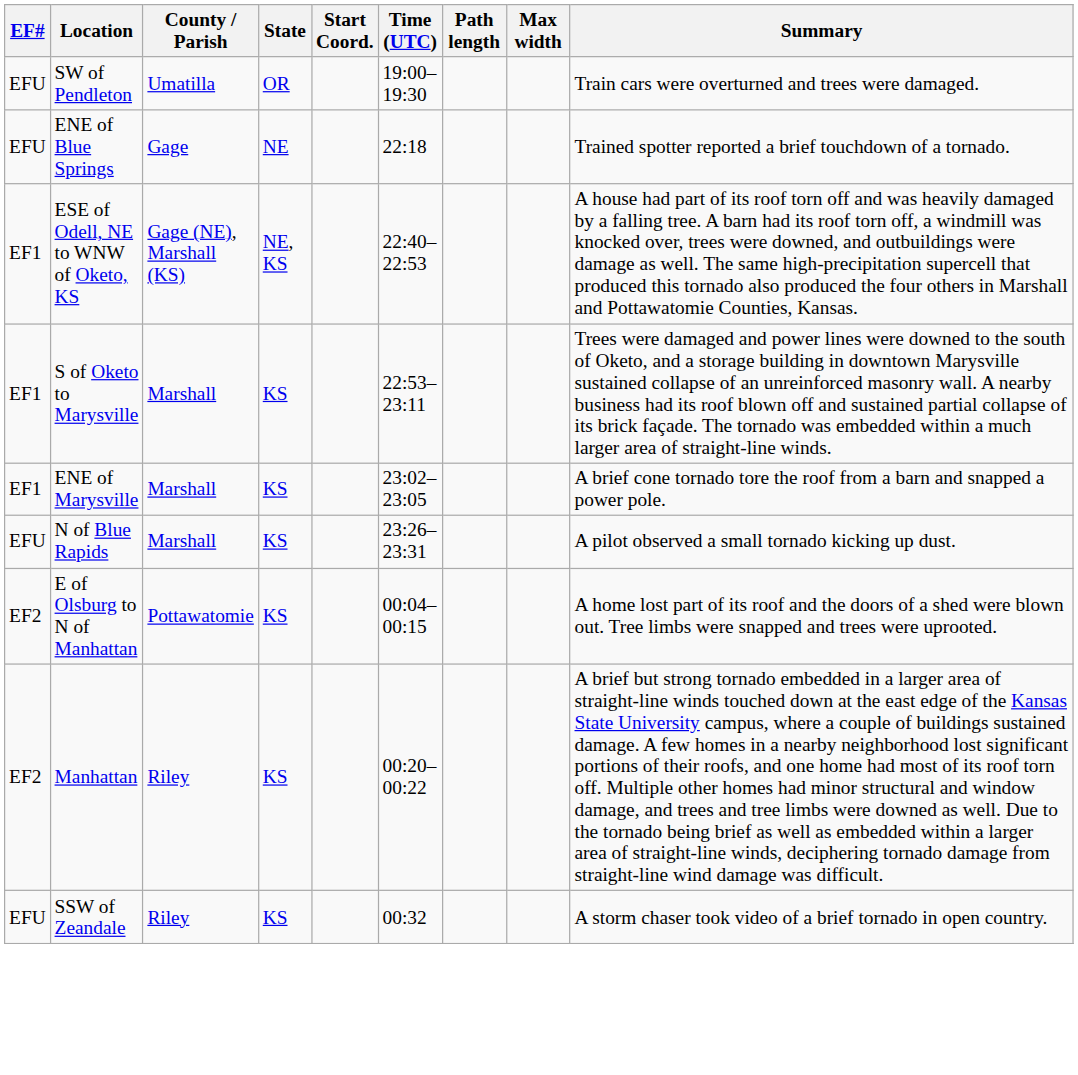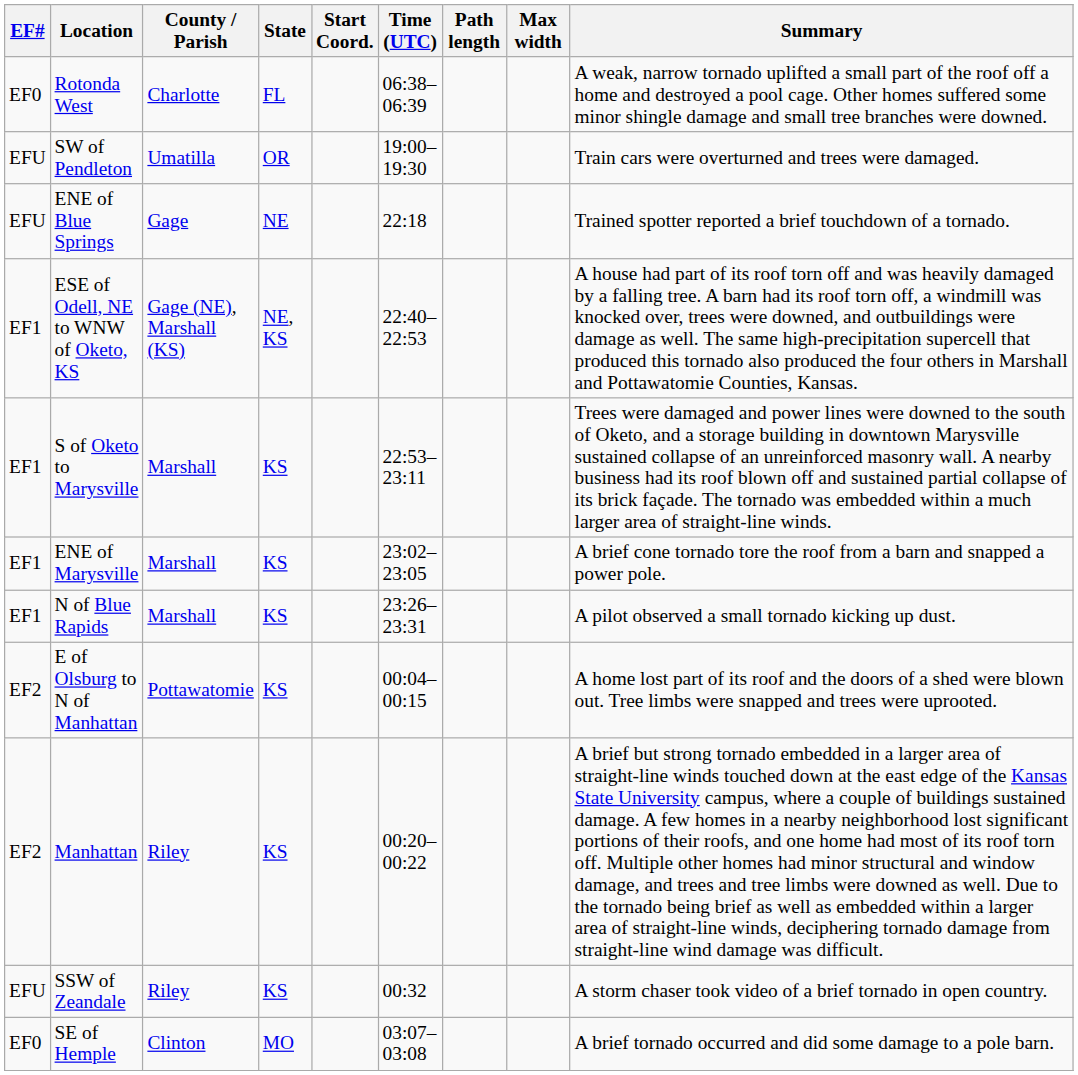+ row: (87, 94)
(27, 541) EFU -> (25, 615) EF1
+ row: (85, 1043)
